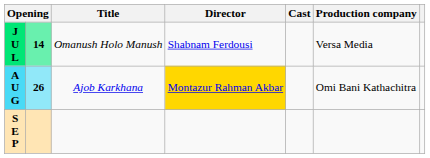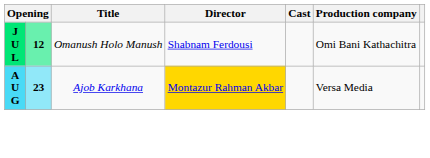(39, 44) 14 -> (39, 44) 12
(344, 44) Versa Media -> (366, 44) Omi Bani Kathachitra
(39, 87) 26 -> (39, 87) 23
(366, 87) Omi Bani Kathachitra -> (344, 87) Versa Media
- row: (15, 131)
